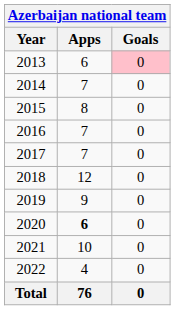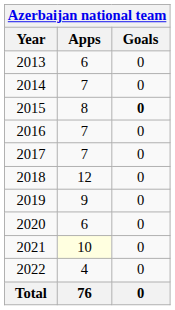(141, 62) pink background -> (141, 62) no background
(141, 108) normal -> (141, 108) bold
(84, 223) bold -> (84, 223) normal
(84, 246) no background -> (84, 246) lightyellow background
